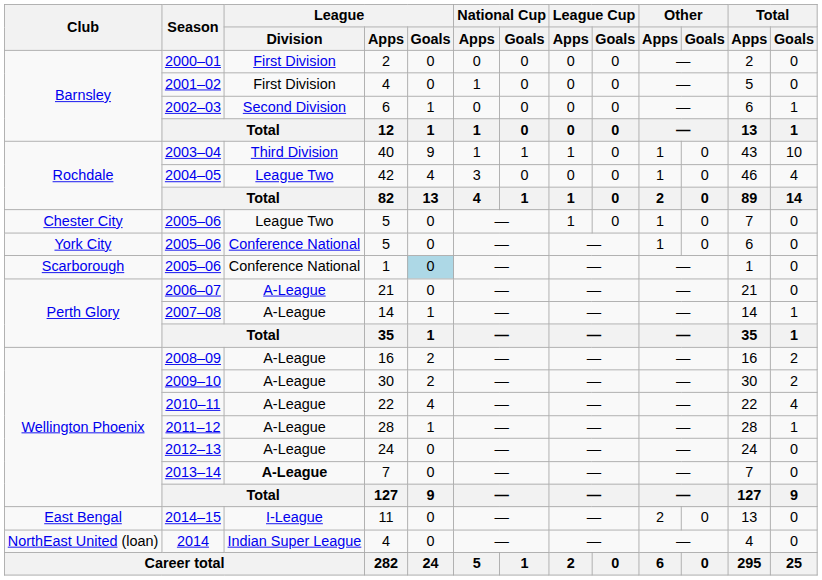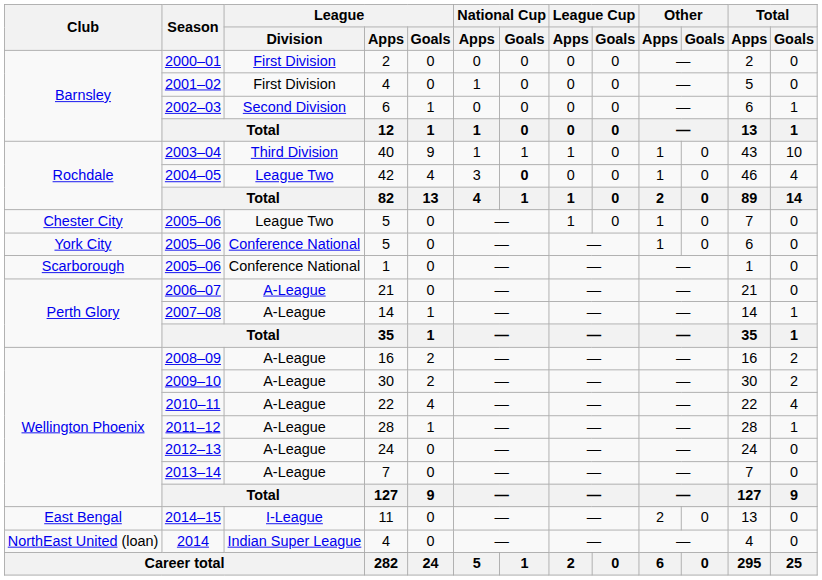(524, 175) normal -> (524, 175) bold
(431, 267) lightblue background -> (431, 267) no background
(294, 472) bold -> (294, 472) normal
